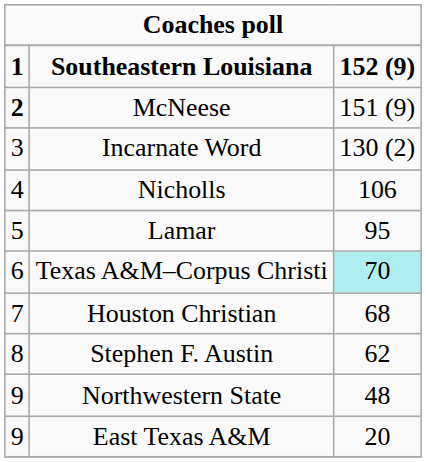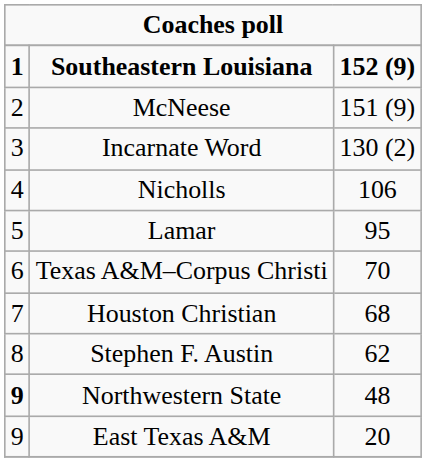(17, 107) bold -> (17, 107) normal
(377, 271) paleturquoise background -> (377, 271) no background
(17, 395) normal -> (17, 395) bold
